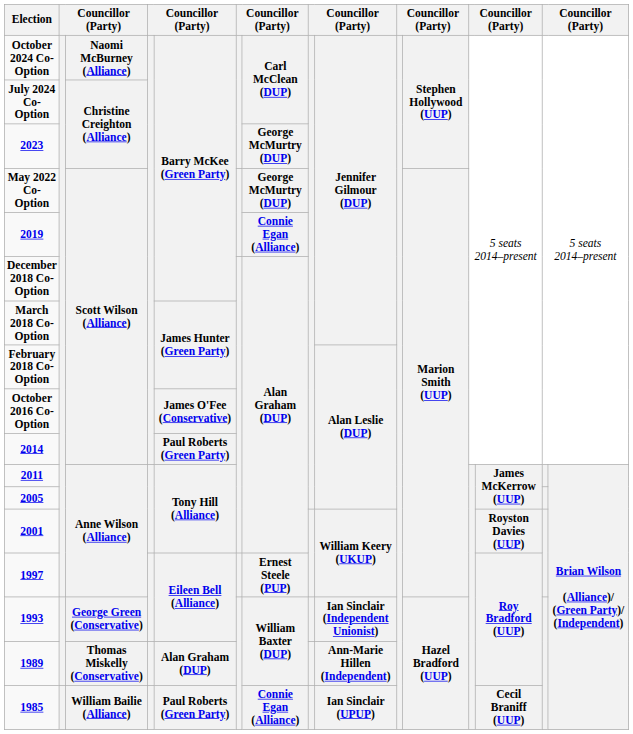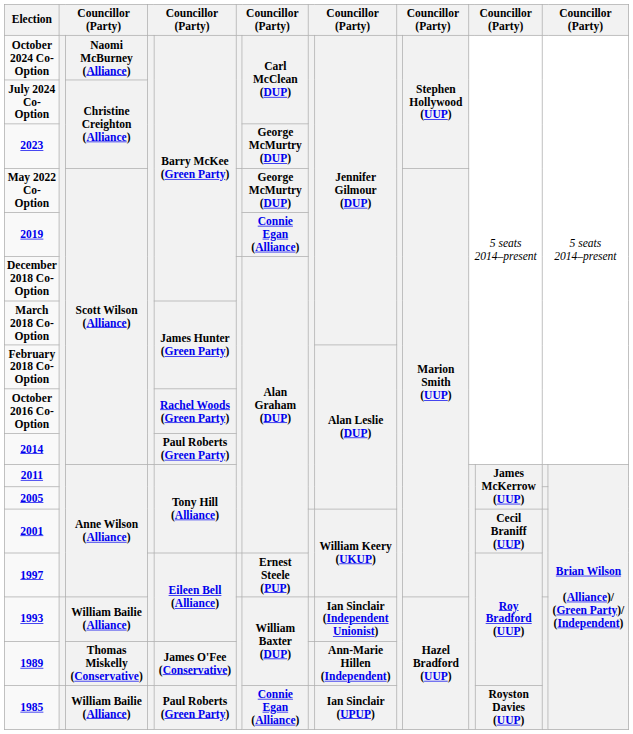(195, 411) James O'Fee (Conservative) -> (195, 411) Rachel Woods (Green Party)
(509, 530) Royston Davies (UUP) -> (509, 530) Cecil Braniff (UUP)
(107, 619) George Green (Conservative) -> (107, 619) William Bailie (Alliance)
(195, 663) Alan Graham (DUP) -> (195, 663) James O'Fee (Conservative)
(509, 707) Cecil Braniff (UUP) -> (509, 707) Royston Davies (UUP)
